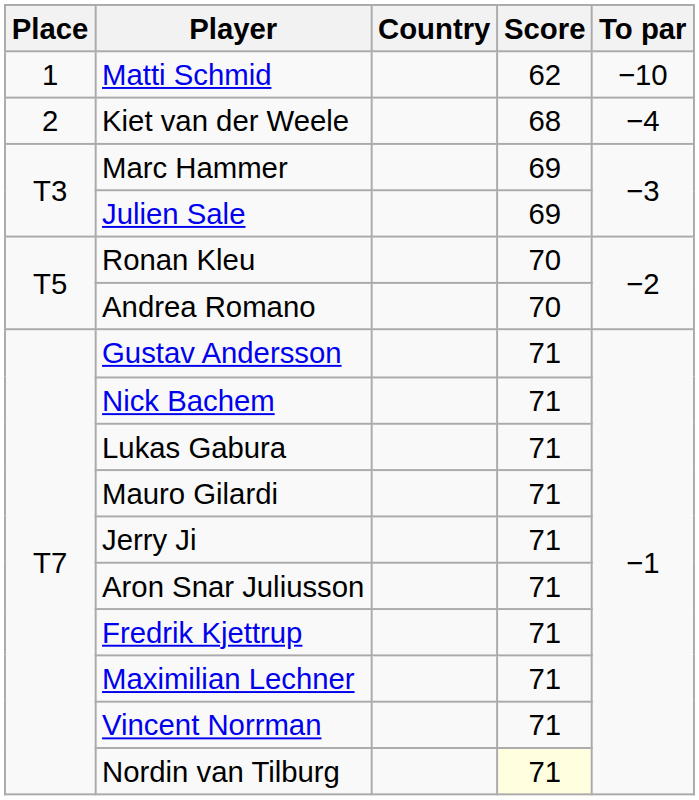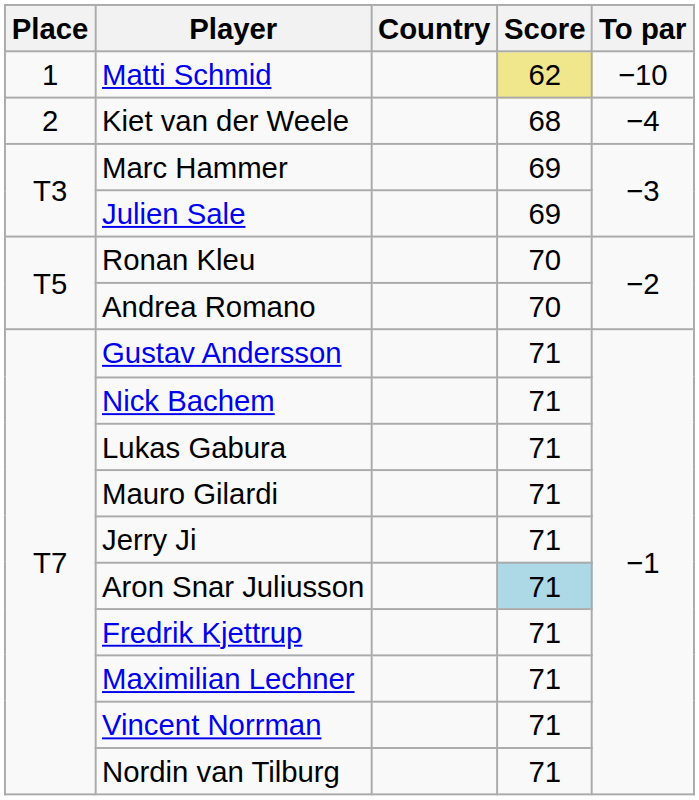(545, 75) no background -> (545, 75) khaki background
(545, 586) no background -> (545, 586) lightblue background
(545, 771) lightyellow background -> (545, 771) no background
